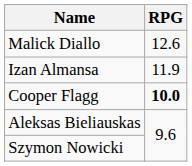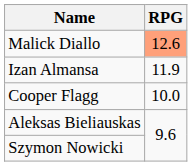(166, 43) no background -> (166, 43) lightsalmon background
(166, 95) bold -> (166, 95) normal
